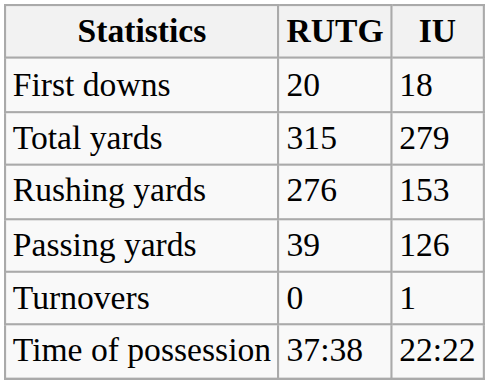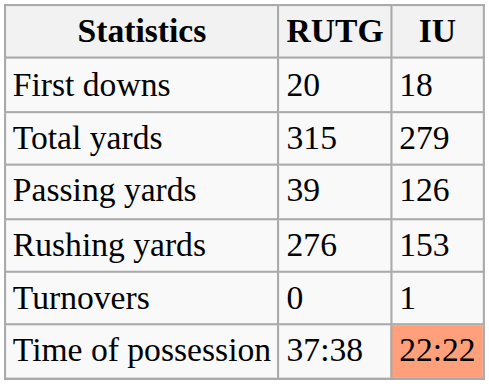rows swapped: (109, 191) <-> (105, 244)
(437, 350) no background -> (437, 350) lightsalmon background
